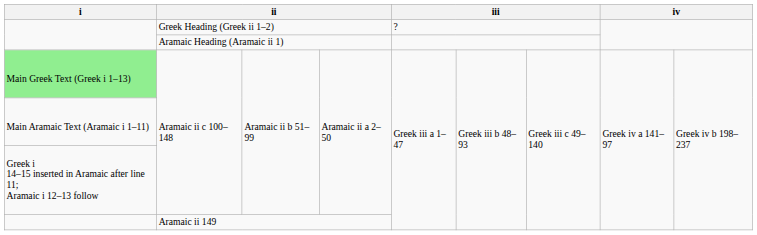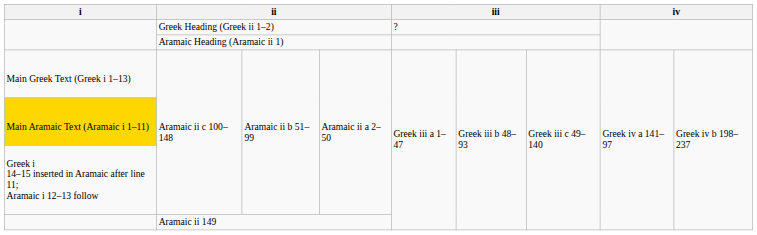(69, 79) lightgreen background -> (69, 79) no background
(78, 127) no background -> (78, 127) gold background
